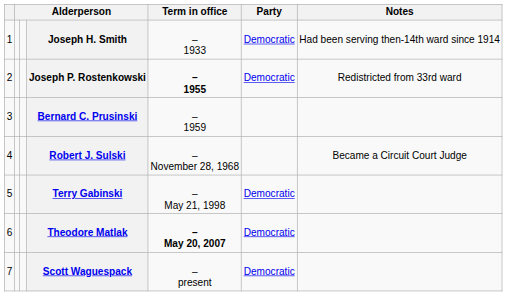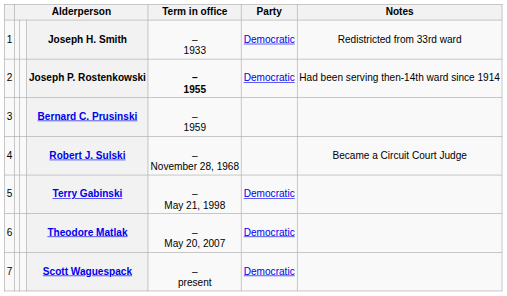(400, 39) Had been serving then-14th ward since 1914 -> (400, 39) Redistricted from 33rd ward
(400, 78) Redistricted from 33rd ward -> (400, 78) Had been serving then-14th ward since 1914
(195, 238) bold -> (195, 238) normal
